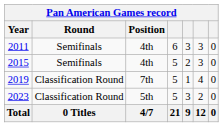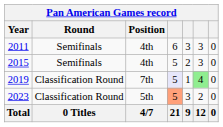(175, 79) no background -> (175, 79) lavender background
(201, 79) no background -> (201, 79) lightgreen background
(175, 96) no background -> (175, 96) lightsalmon background
